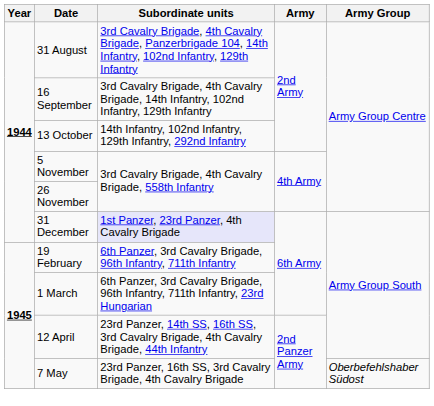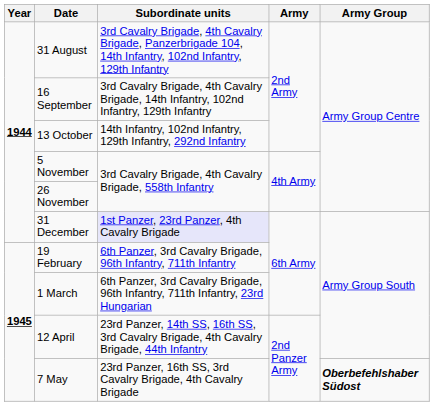(374, 373) normal -> (370, 380) bold
